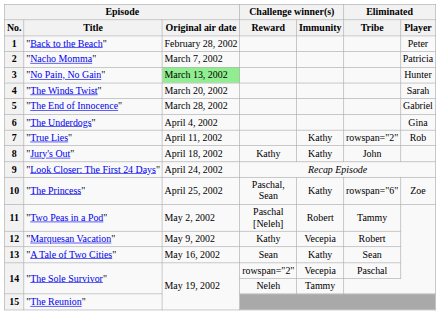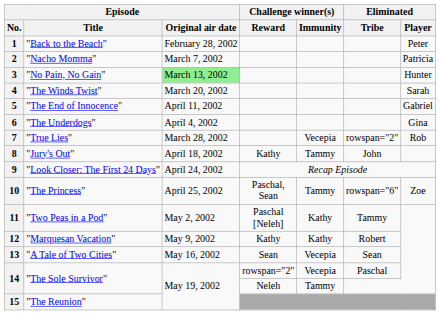(196, 106) March 28, 2002 -> (193, 106) April 11, 2002
(193, 138) April 11, 2002 -> (196, 138) March 28, 2002
(320, 138) Kathy -> (320, 138) Vecepia
(320, 153) Kathy -> (320, 153) Tammy
(320, 191) Kathy -> (320, 191) Tammy
(320, 217) Robert -> (320, 217) Kathy
(320, 239) Vecepia -> (320, 239) Kathy
(320, 254) Kathy -> (320, 254) Vecepia
